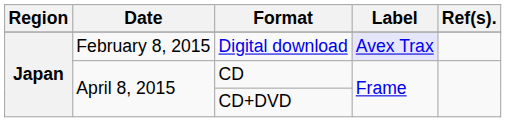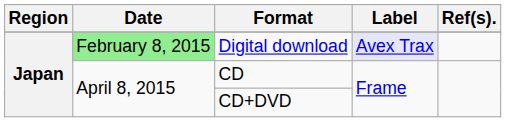(143, 46) no background -> (143, 46) lightgreen background
